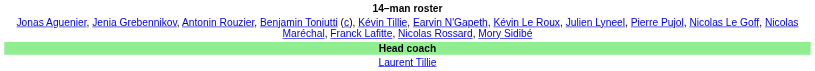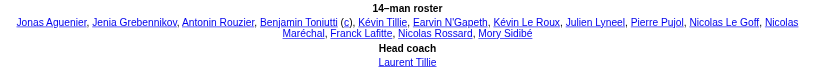(407, 48) lightgreen background -> (407, 48) no background
